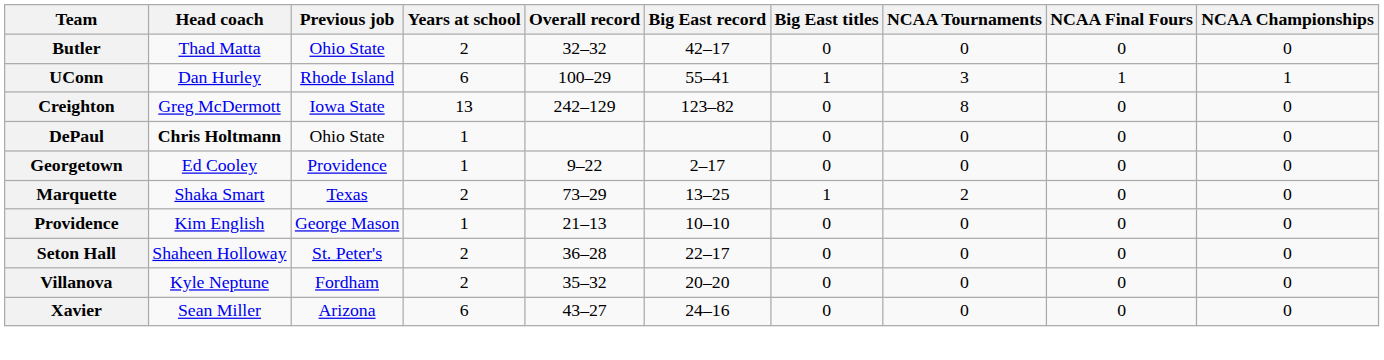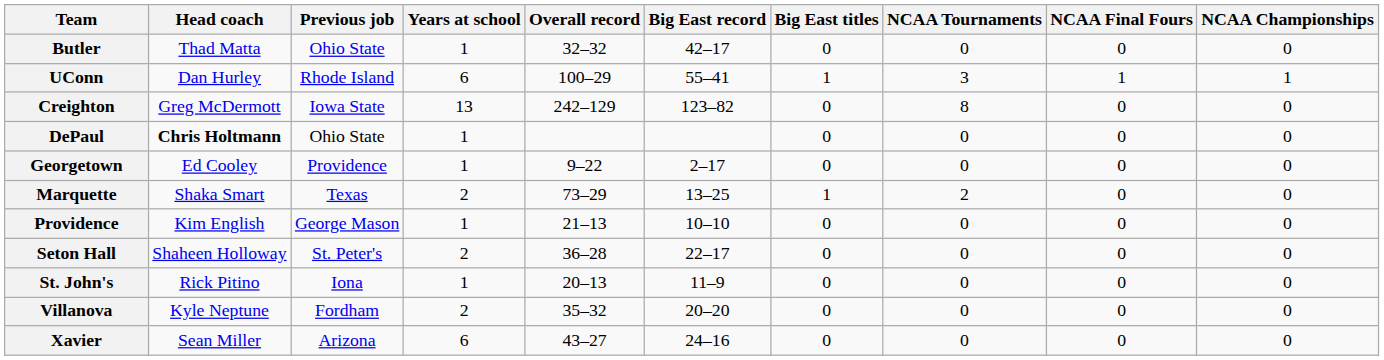(464, 48) 2 -> (464, 48) 1
+ row: (76, 282)
